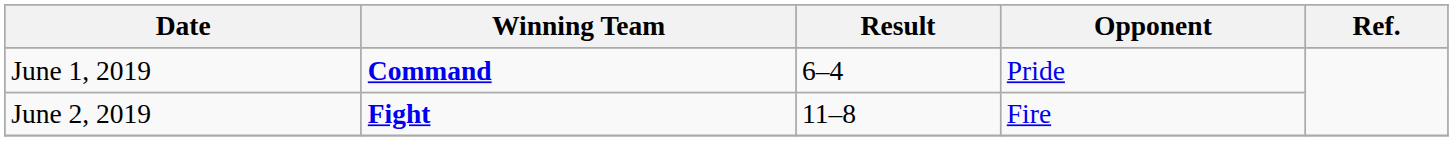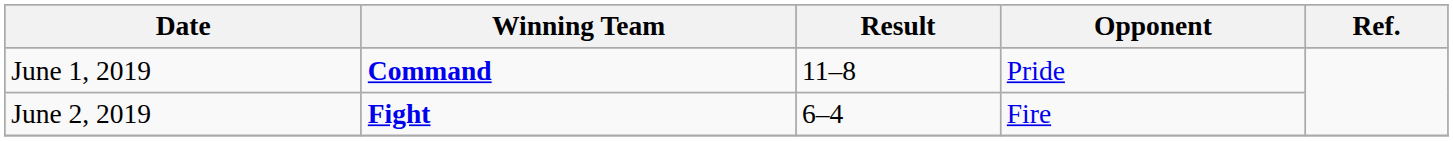(823, 69) 6–4 -> (829, 69) 11–8
(829, 113) 11–8 -> (823, 113) 6–4
